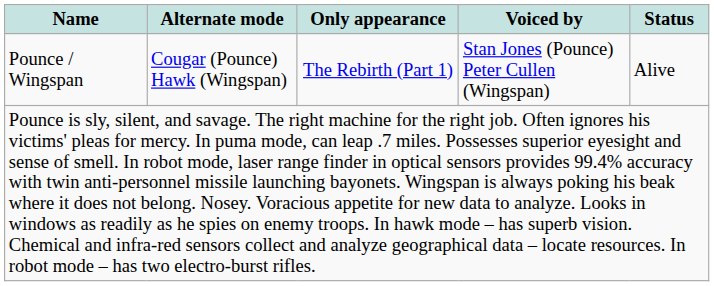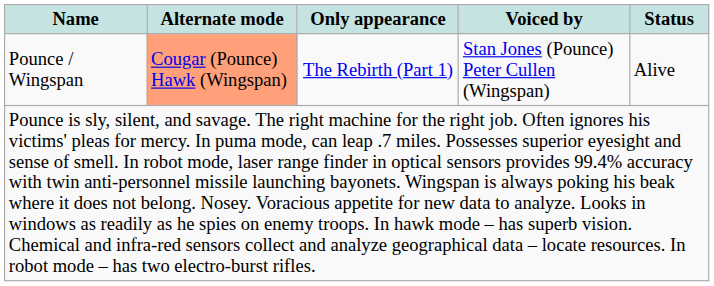(219, 69) no background -> (219, 69) lightsalmon background
